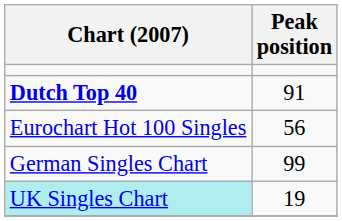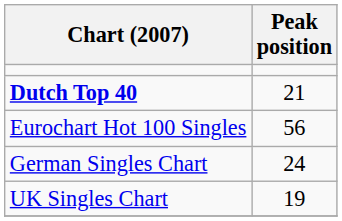(294, 92) 91 -> (294, 92) 21
(294, 163) 99 -> (294, 163) 24
(89, 198) paleturquoise background -> (89, 198) no background
